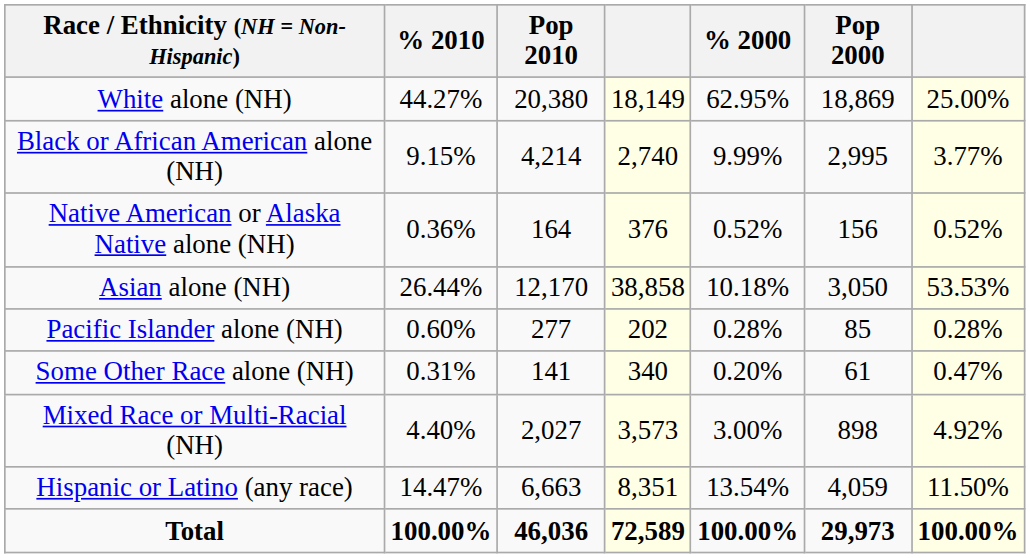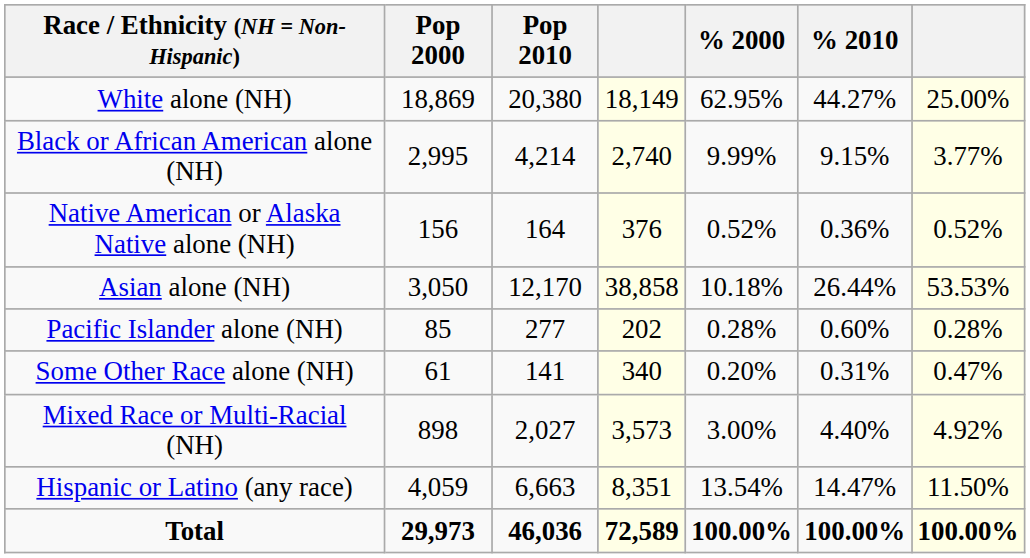columns swapped: (858, 40) <-> (441, 40)
